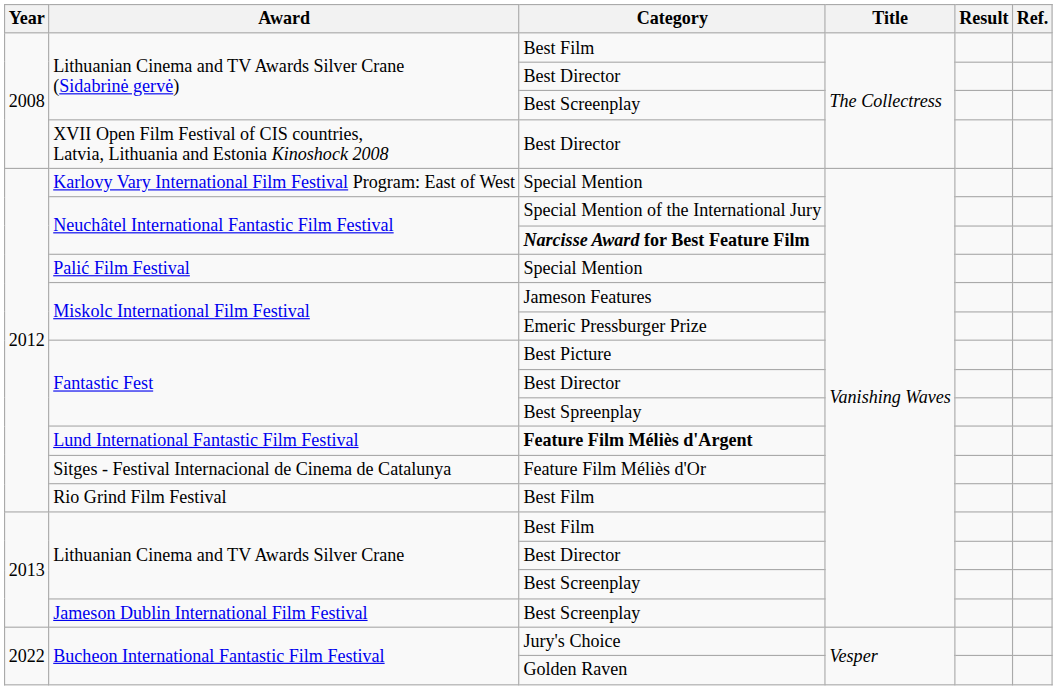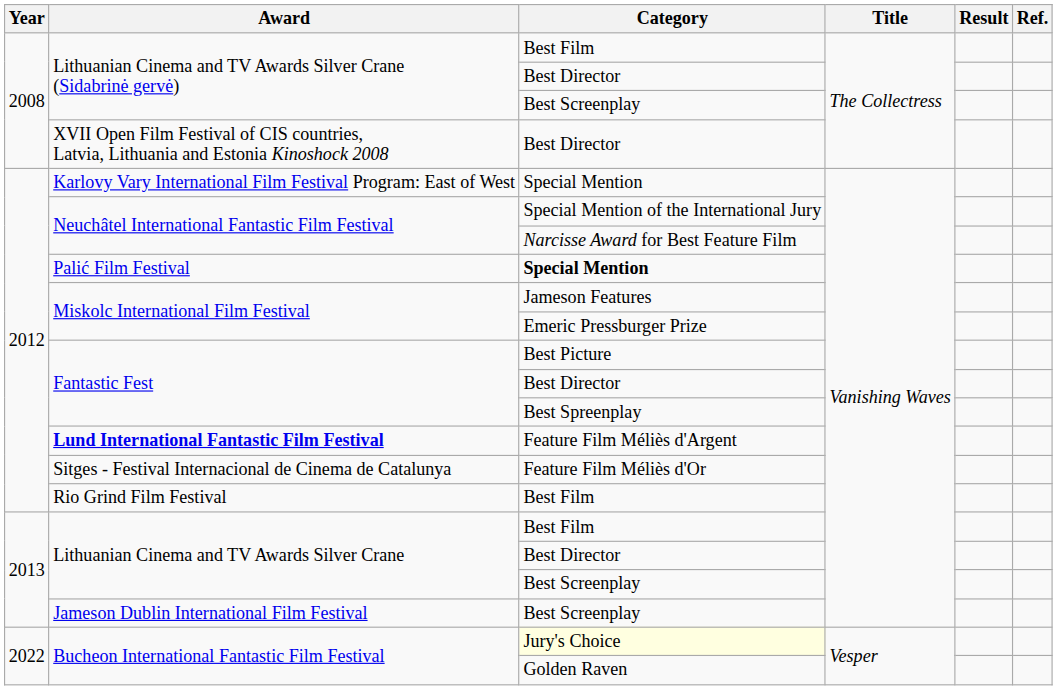(666, 239) bold -> (660, 239) normal
(583, 268) normal -> (586, 268) bold
(206, 440) normal -> (218, 440) bold
(638, 440) bold -> (630, 440) normal
(572, 641) no background -> (572, 641) lightyellow background
